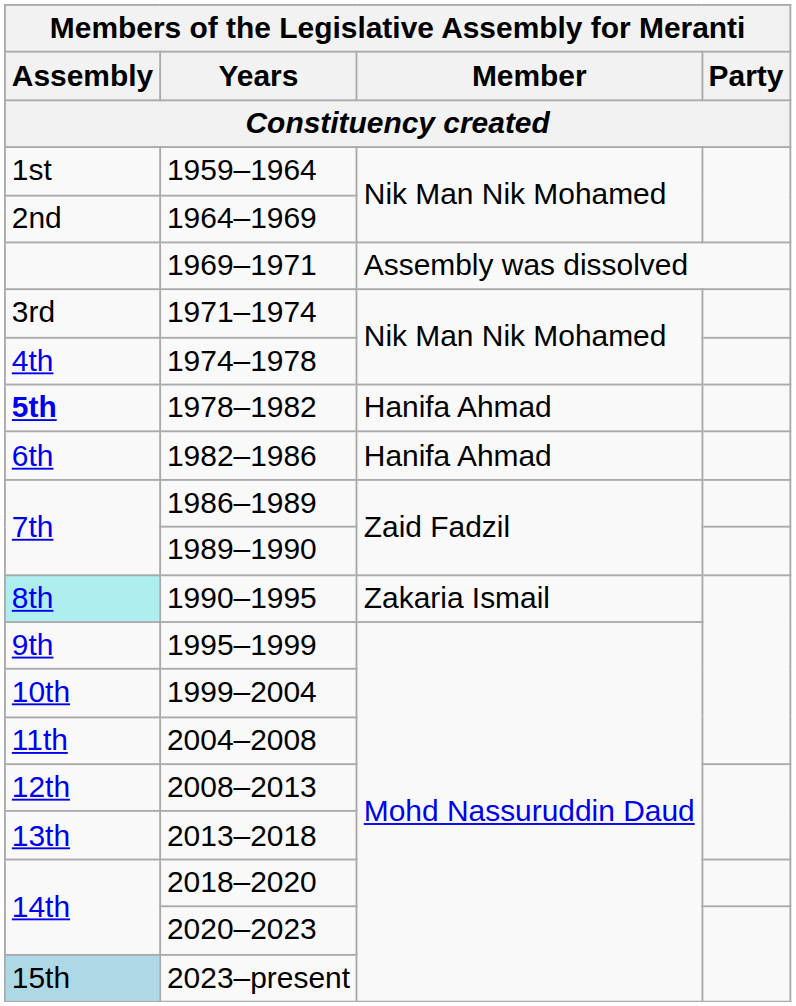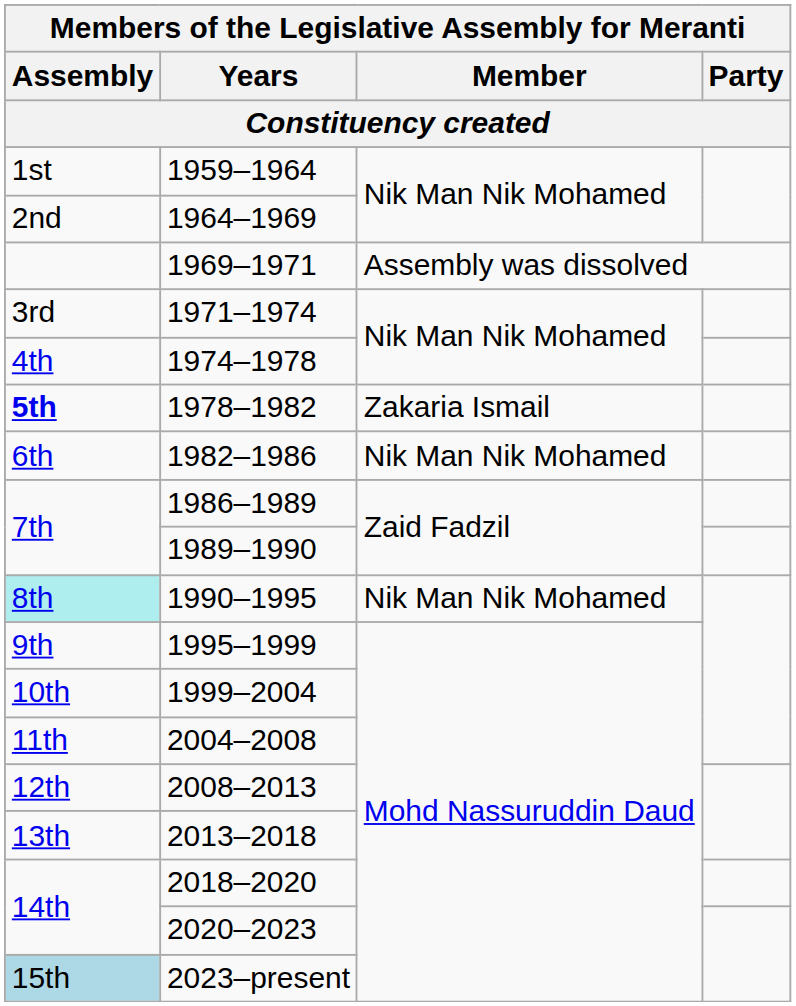(458, 407) Hanifa Ahmad -> (457, 407) Zakaria Ismail
(458, 455) Hanifa Ahmad -> (515, 455) Nik Man Nik Mohamed
(457, 597) Zakaria Ismail -> (515, 597) Nik Man Nik Mohamed
